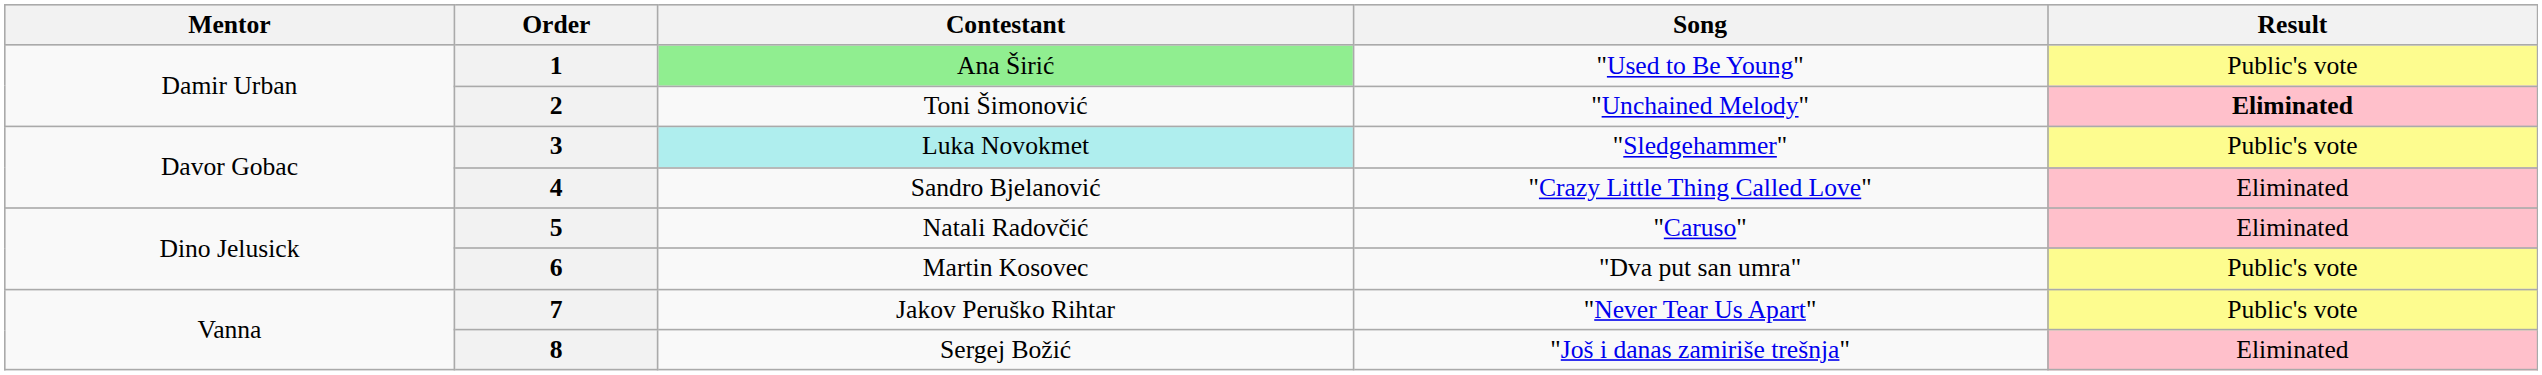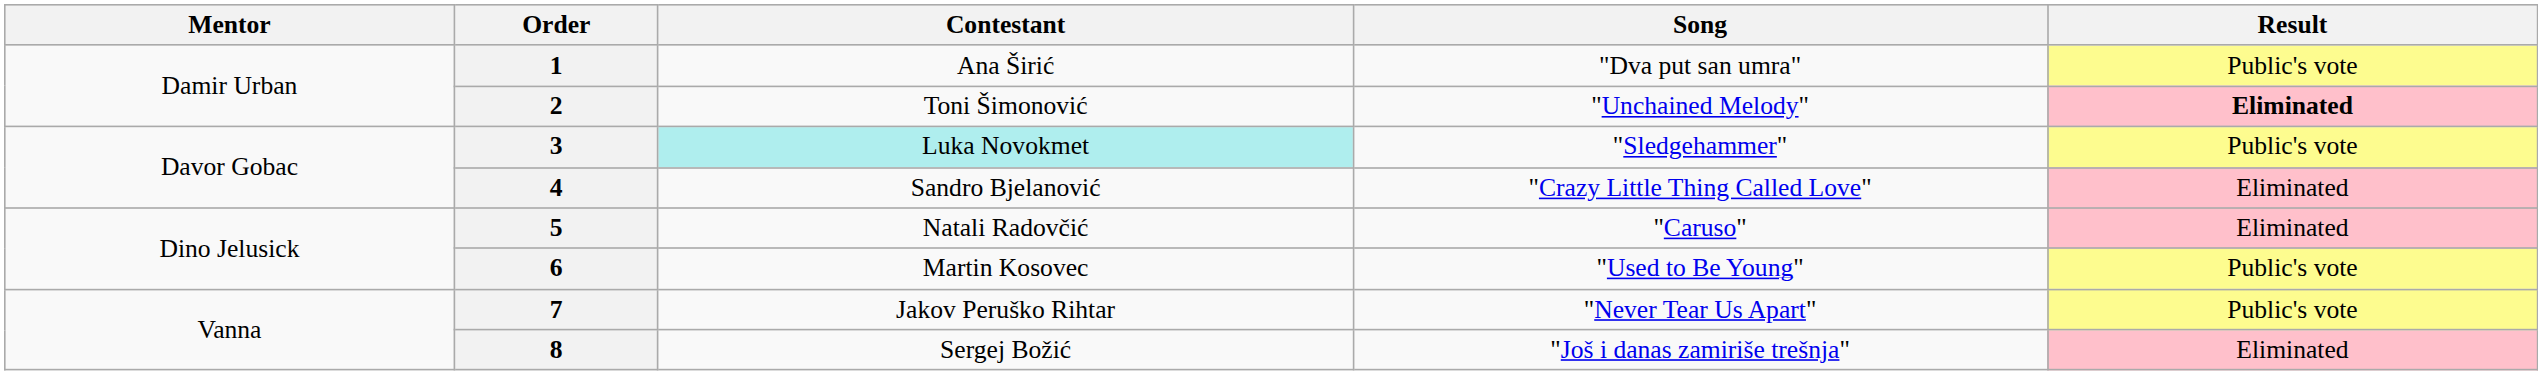(1006, 65) lightgreen background -> (1006, 65) no background
(1700, 65) "Used to Be Young" -> (1700, 65) "Dva put san umra"
(1700, 268) "Dva put san umra" -> (1700, 268) "Used to Be Young"
